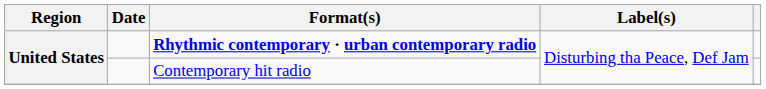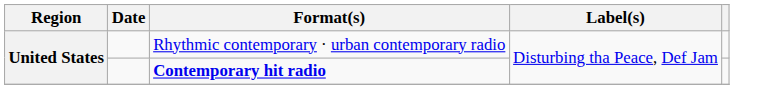(345, 44) bold -> (329, 44) normal
(232, 71) normal -> (239, 71) bold
